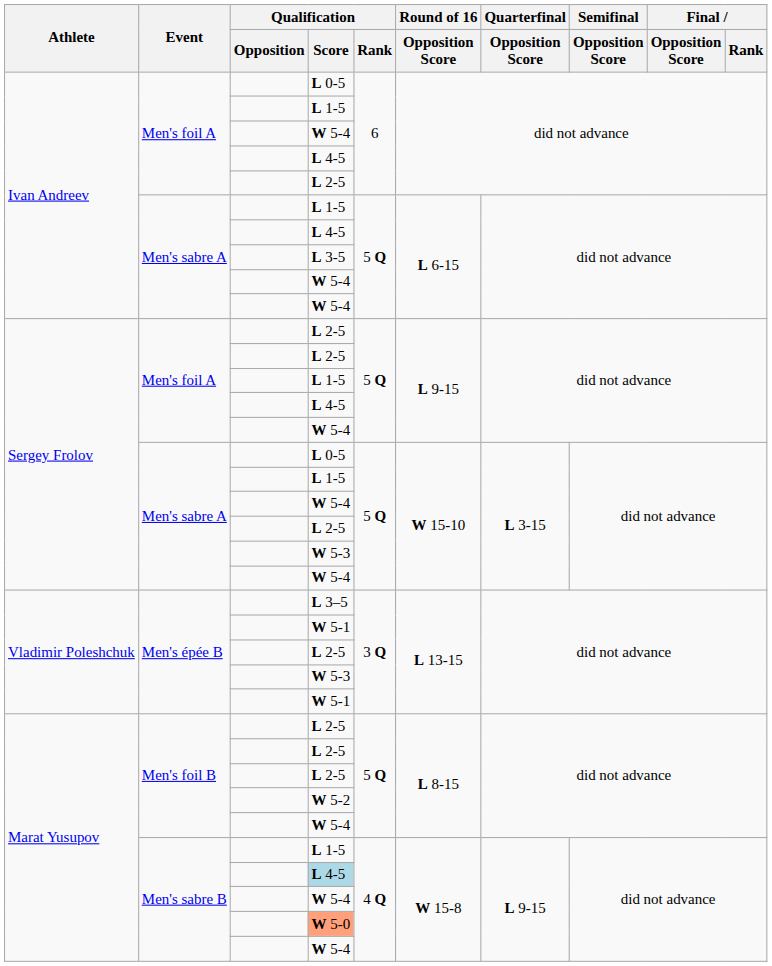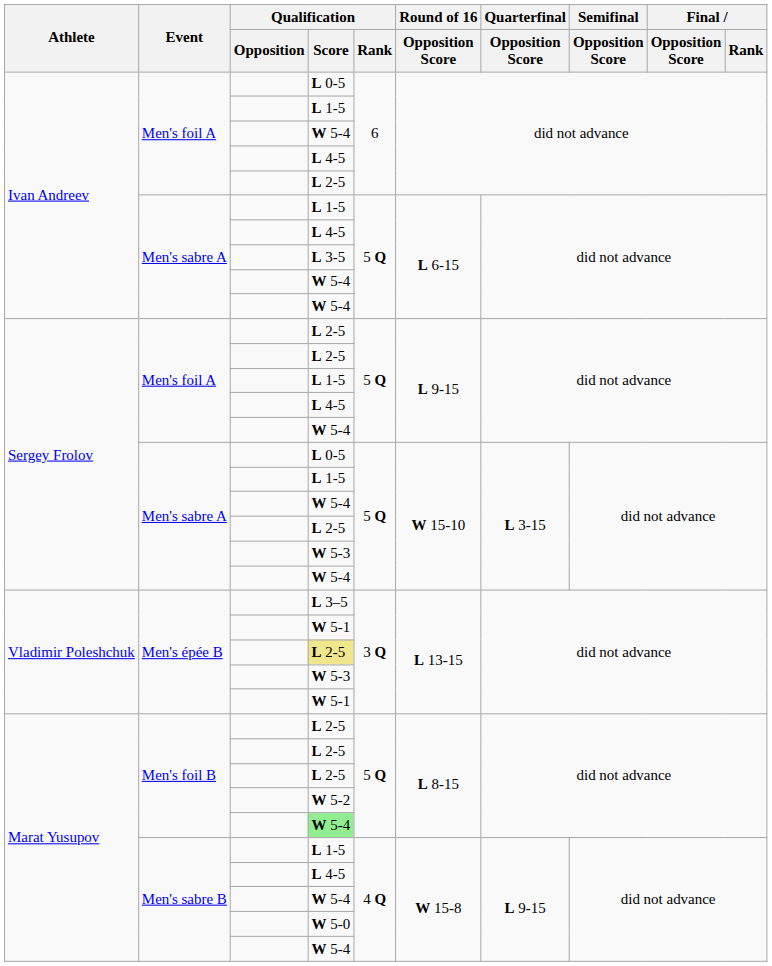(328, 652) no background -> (328, 652) khaki background
(331, 825) no background -> (331, 825) lightgreen background
(328, 874) lightblue background -> (328, 874) no background
(331, 924) lightsalmon background -> (331, 924) no background
